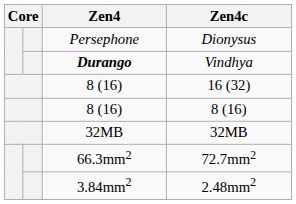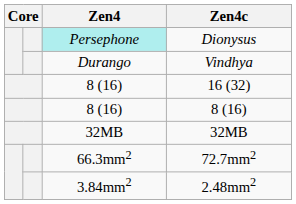(104, 39) no background -> (104, 39) paleturquoise background
(104, 62) bold -> (104, 62) normal
